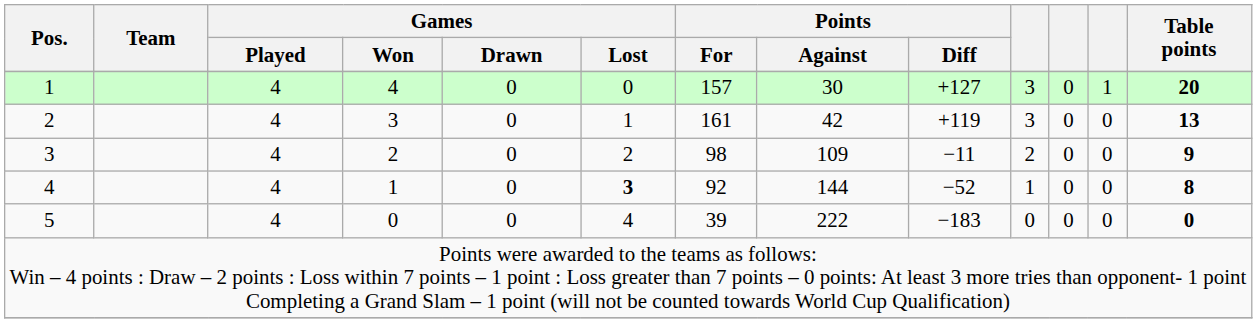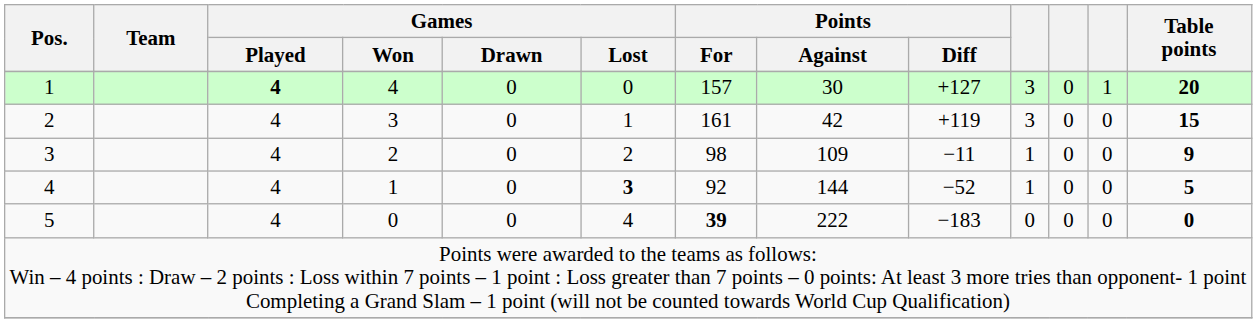(275, 87) normal -> (275, 87) bold
(1189, 120) 13 -> (1189, 120) 15
(1030, 154) 2 -> (1030, 154) 1
(1189, 187) 8 -> (1189, 187) 5
(716, 220) normal -> (716, 220) bold
